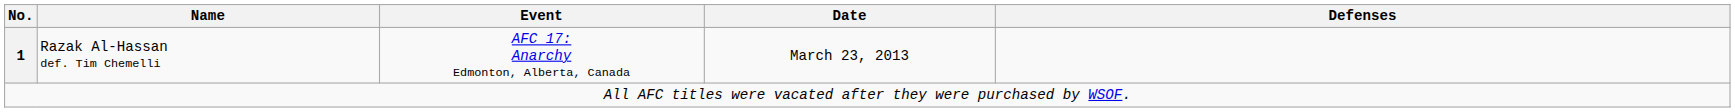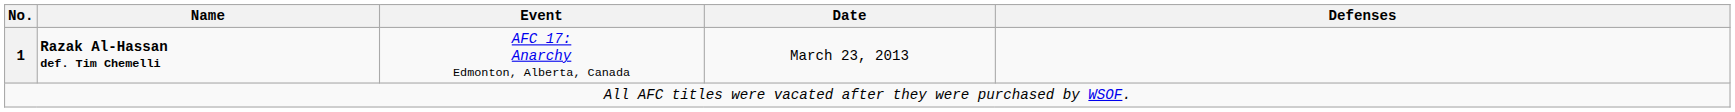(104, 55) normal -> (104, 56) bold
